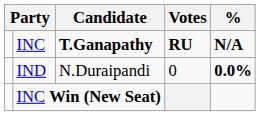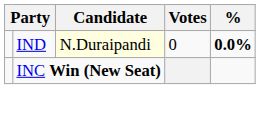- row: (31, 44)
(104, 70) no background -> (105, 44) lightyellow background
